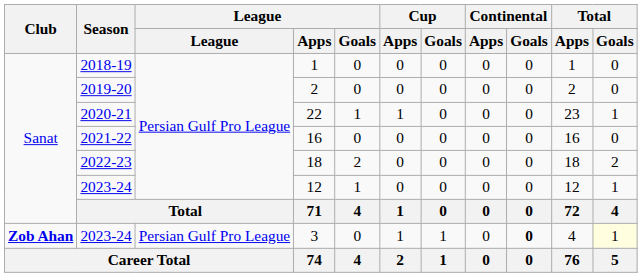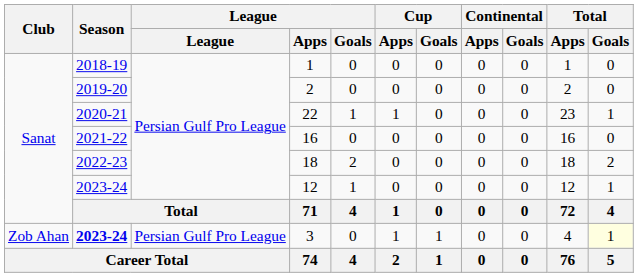(41, 235) bold -> (39, 235) normal
(106, 235) normal -> (102, 235) bold
(529, 235) bold -> (525, 235) normal
